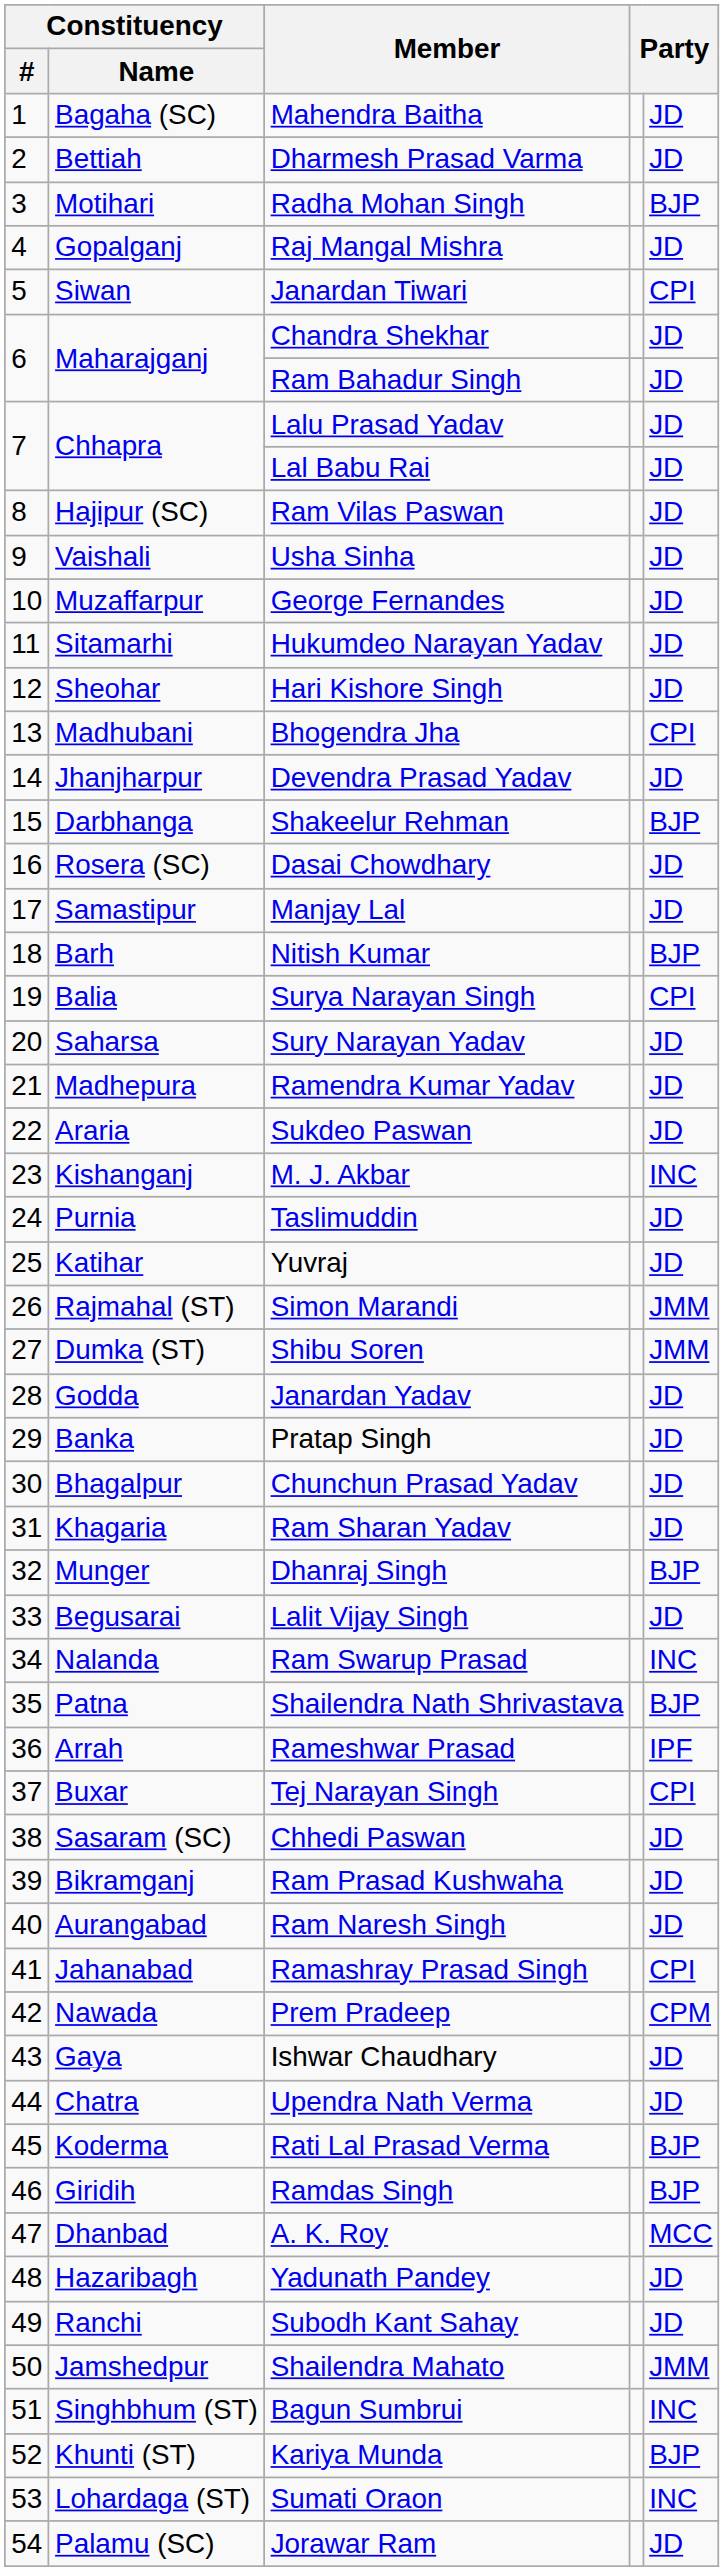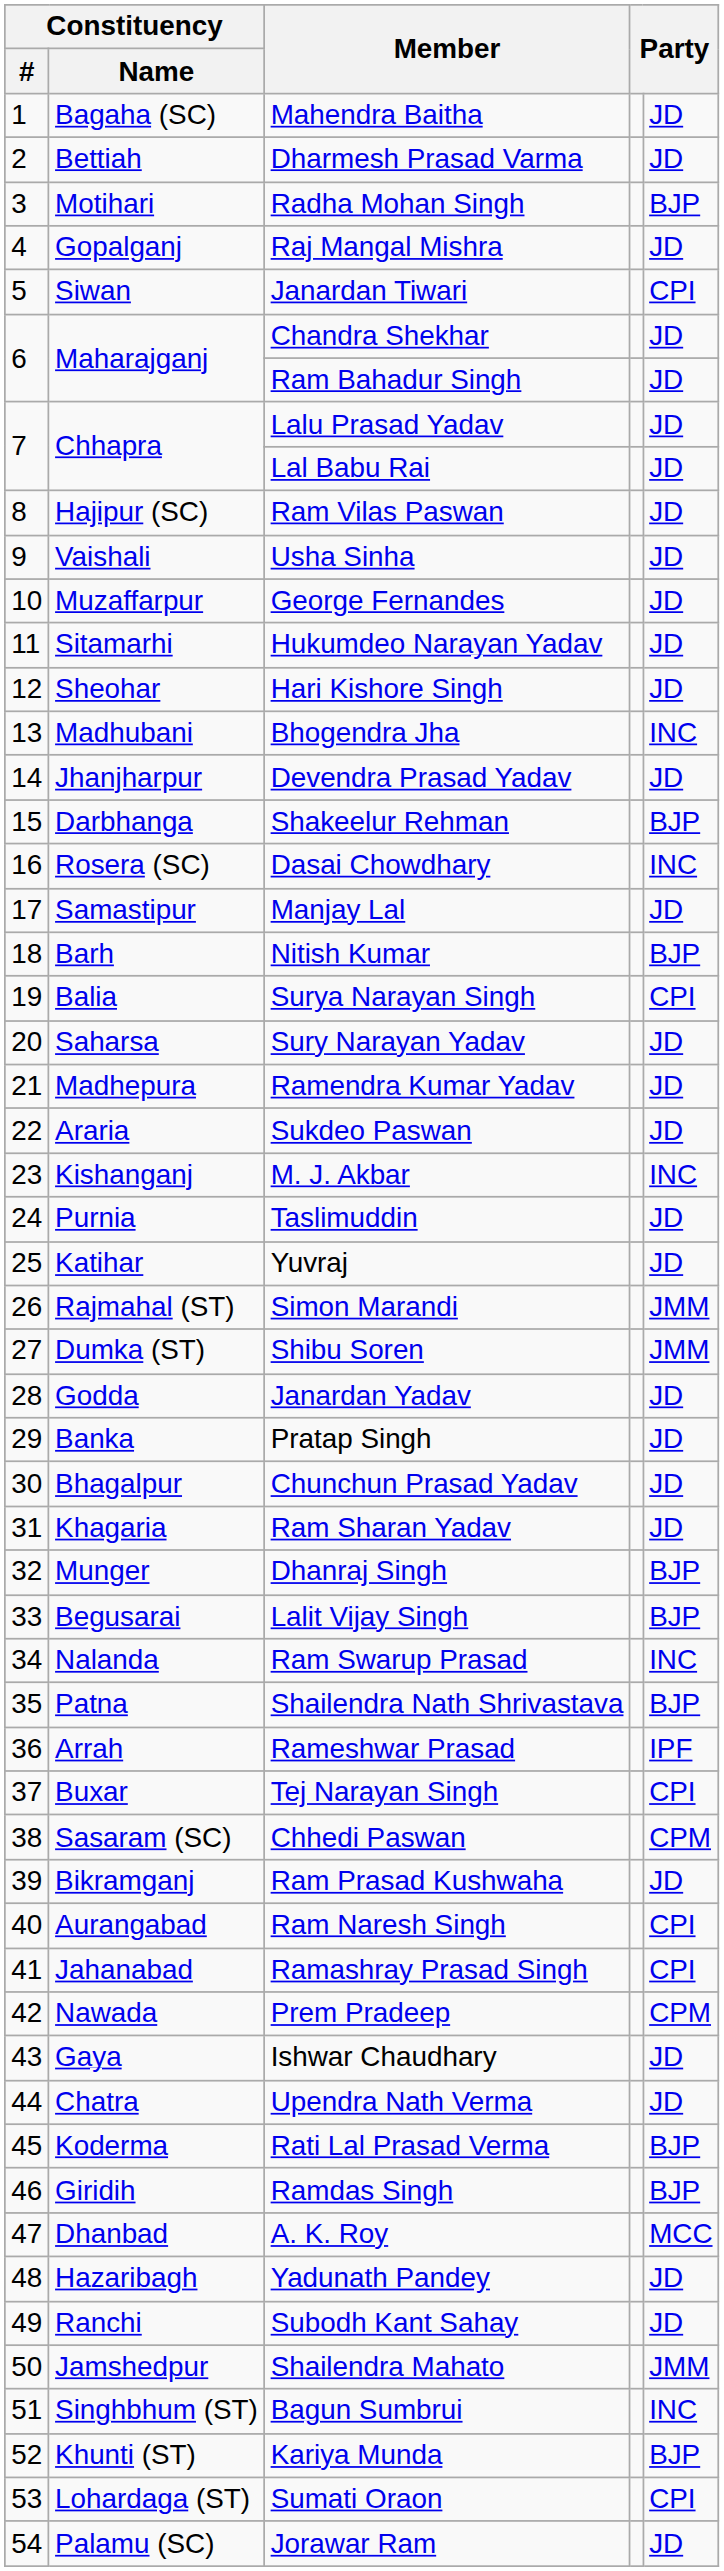(672, 733) CPI -> (673, 733) INC
(666, 865) JD -> (673, 865) INC
(666, 1616) JD -> (675, 1616) BJP
(666, 1836) JD -> (680, 1836) CPM
(666, 1925) JD -> (672, 1925) CPI
(673, 2499) INC -> (672, 2499) CPI
